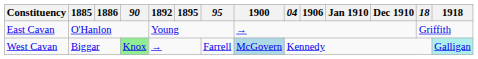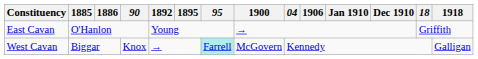(135, 46) lightgreen background -> (135, 46) no background
(217, 46) no background -> (217, 46) paleturquoise background
(259, 46) lightblue background -> (259, 46) no background
(453, 46) paleturquoise background -> (453, 46) no background
